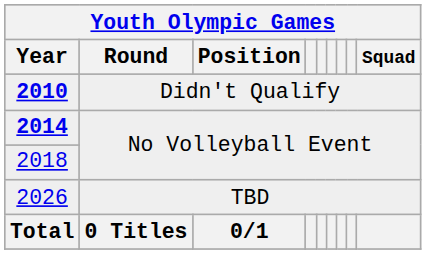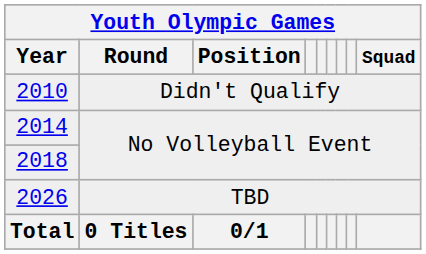(42, 92) bold -> (42, 92) normal
(42, 127) bold -> (42, 127) normal
